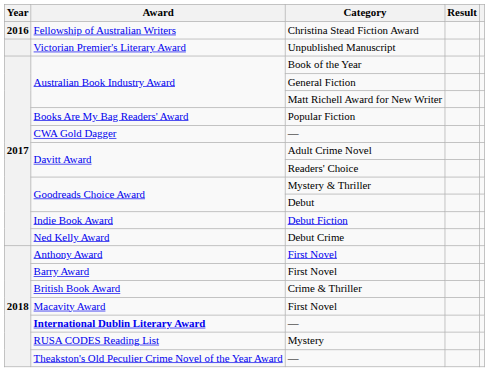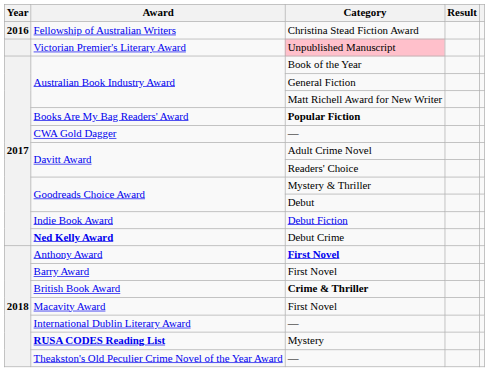(342, 47) no background -> (342, 47) pink background
(321, 116) normal -> (324, 116) bold
(71, 237) normal -> (73, 237) bold
(312, 254) normal -> (314, 254) bold
(325, 289) normal -> (328, 289) bold
(120, 323) bold -> (112, 323) normal
(96, 340) normal -> (99, 340) bold
